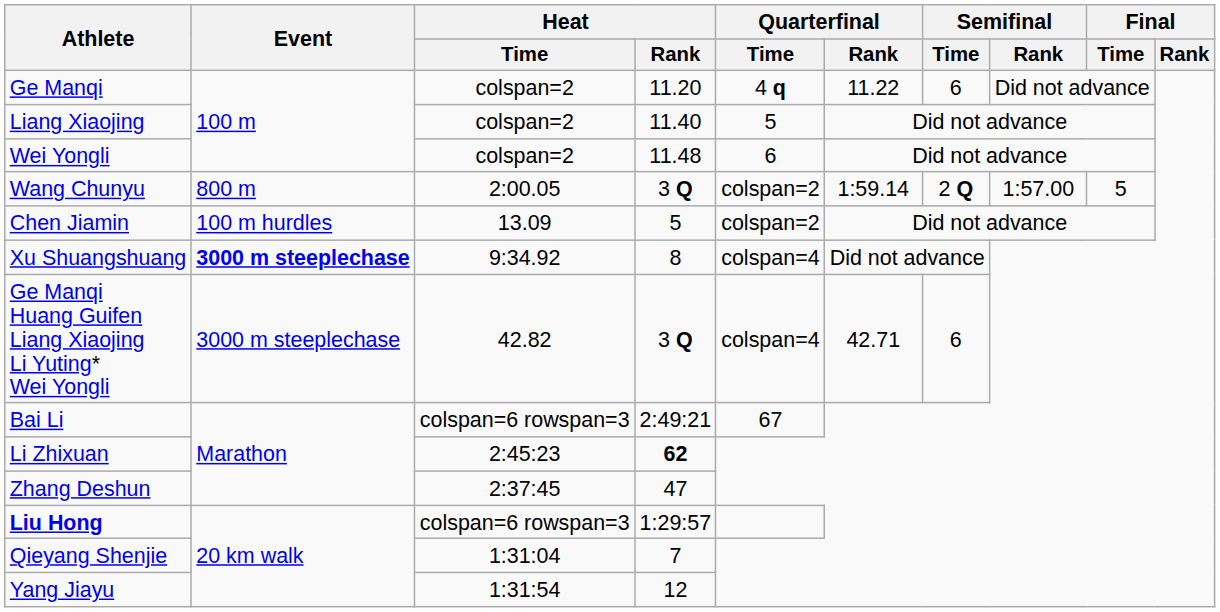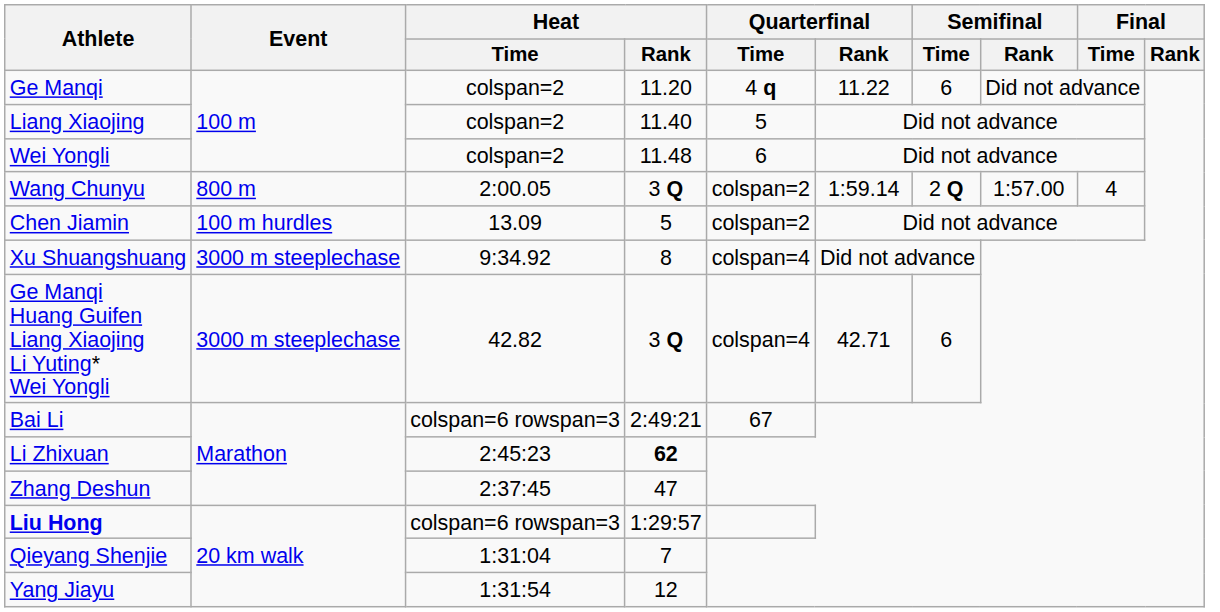(1121, 190) 5 -> (1111, 190) 4
(303, 257) bold -> (298, 257) normal
